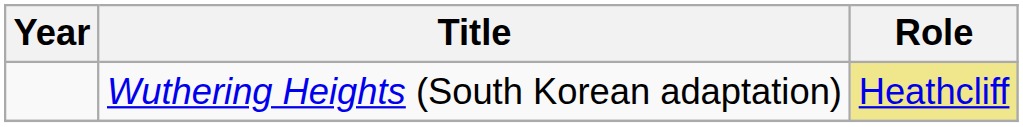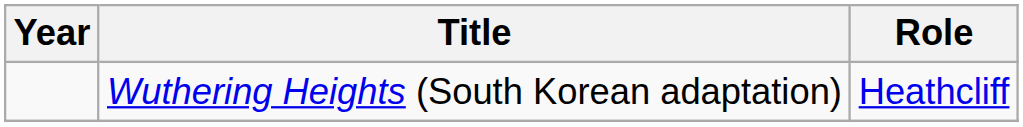(934, 90) khaki background -> (934, 90) no background
